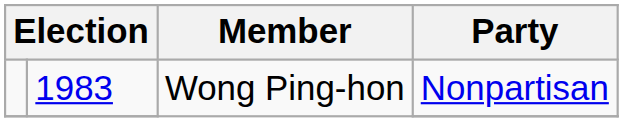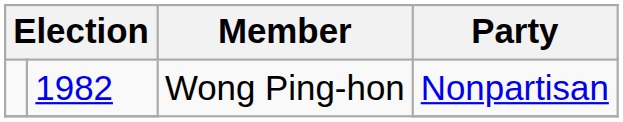(74, 87) 1983 -> (74, 87) 1982
